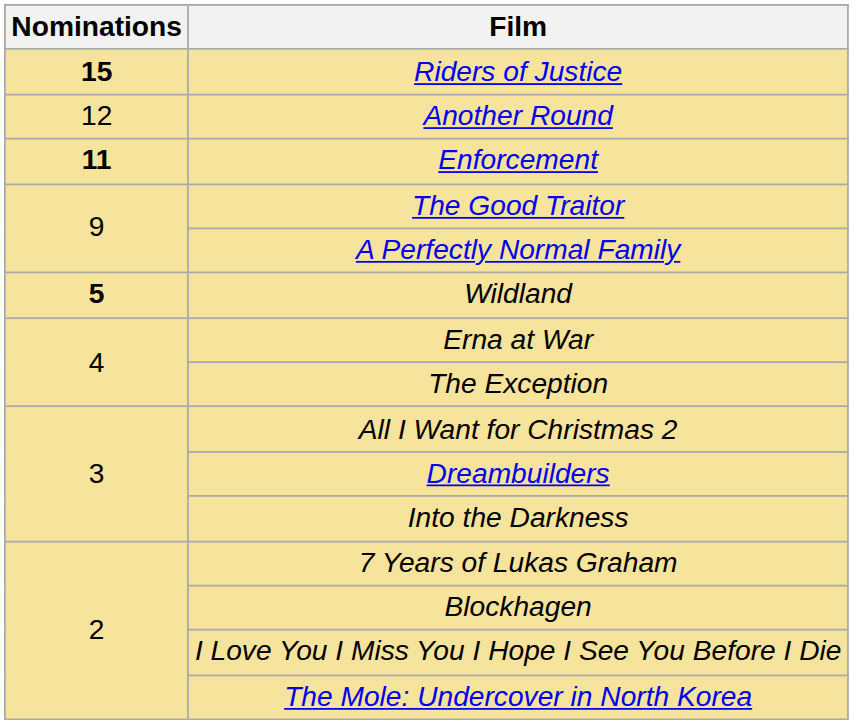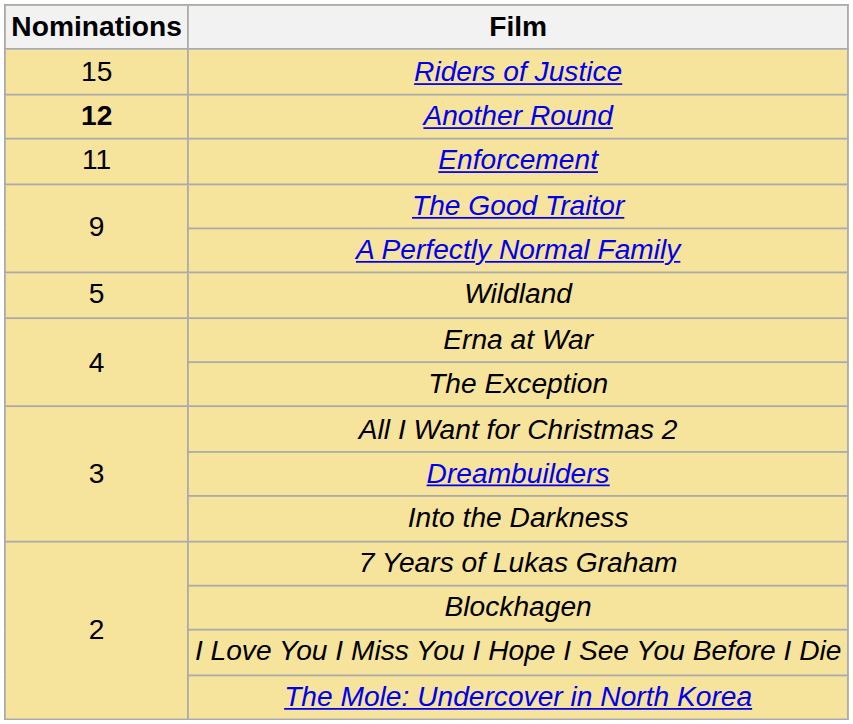(97, 71) bold -> (97, 71) normal
(97, 116) normal -> (97, 116) bold
(97, 160) bold -> (97, 160) normal
(97, 294) bold -> (97, 294) normal
